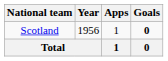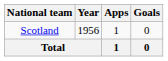(147, 30) bold -> (147, 30) normal
